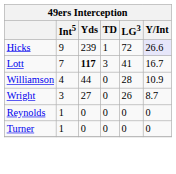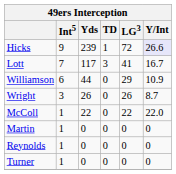(88, 64) bold -> (88, 64) normal
(61, 80) 4 -> (61, 80) 6
(127, 80) 28 -> (127, 80) 29
(86, 96) 27 -> (86, 96) 26
+ row: (22, 112)
+ row: (21, 129)
